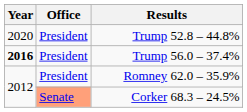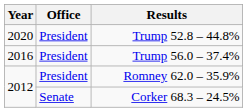(20, 55) bold -> (20, 55) normal
(57, 96) lightsalmon background -> (57, 96) no background
